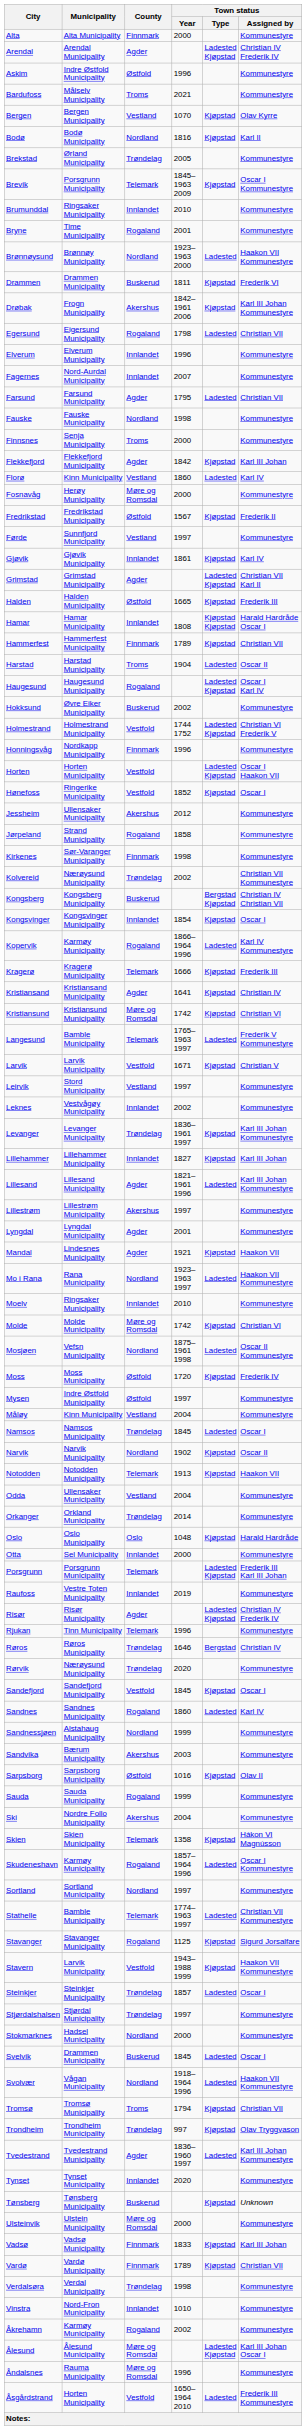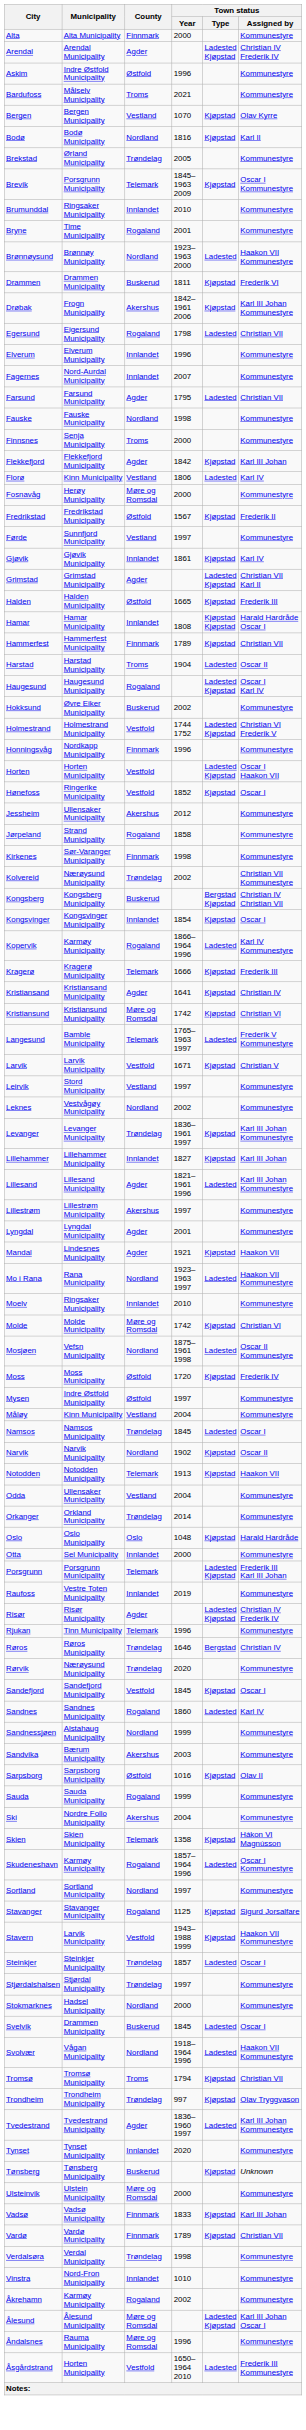(182, 478) 1860 -> (182, 478) 1806
(142, 1107) Innlandet -> (142, 1107) Nordland
- row: (21, 1916)
